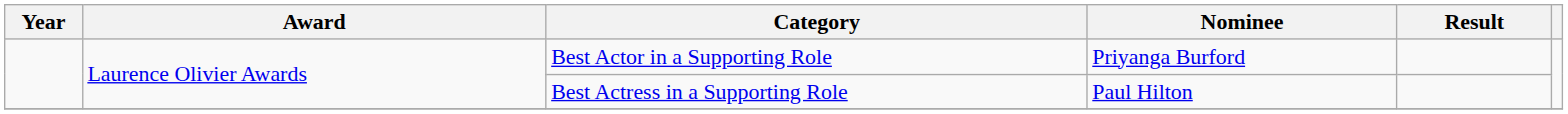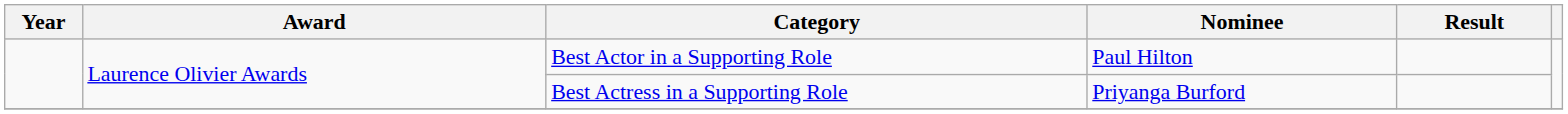(1169, 56) Priyanga Burford -> (1143, 56) Paul Hilton
(1143, 91) Paul Hilton -> (1169, 91) Priyanga Burford
